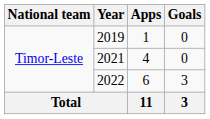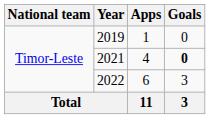(185, 59) normal -> (185, 59) bold
